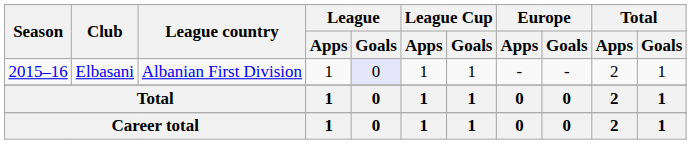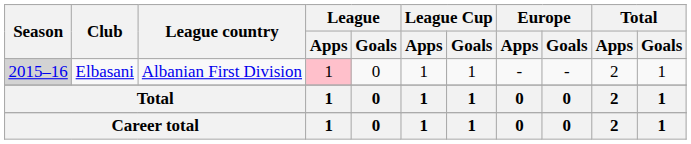(38, 71) no background -> (38, 71) lightgrey background
(329, 71) no background -> (329, 71) pink background
(376, 71) lavender background -> (376, 71) no background
